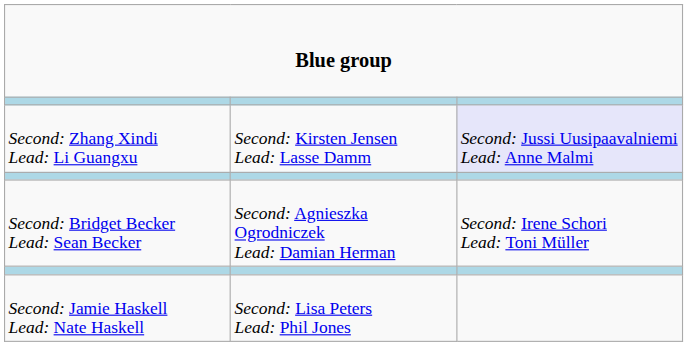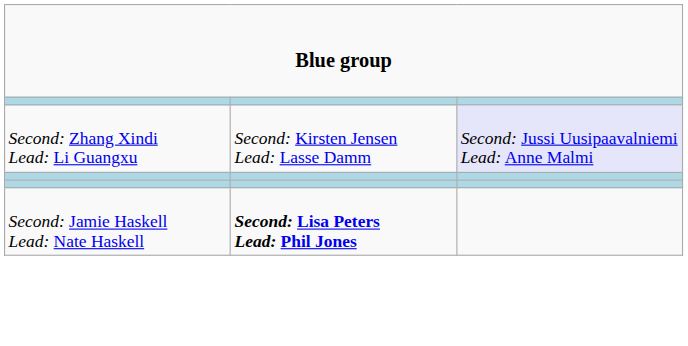- row: (92, 232)
(303, 317) normal -> (307, 231) bold
